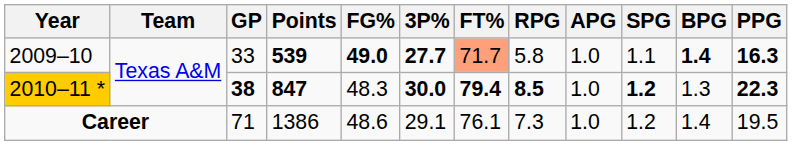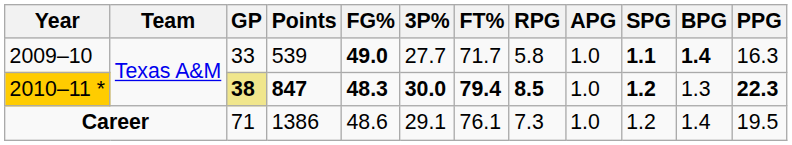(289, 55) bold -> (289, 55) normal
(425, 55) bold -> (425, 55) normal
(480, 55) lightsalmon background -> (480, 55) no background
(641, 55) normal -> (641, 55) bold
(758, 55) bold -> (758, 55) normal
(243, 88) no background -> (243, 88) khaki background
(367, 88) normal -> (367, 88) bold
